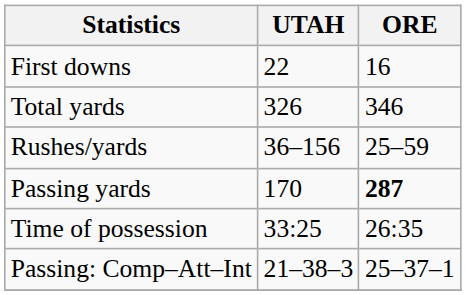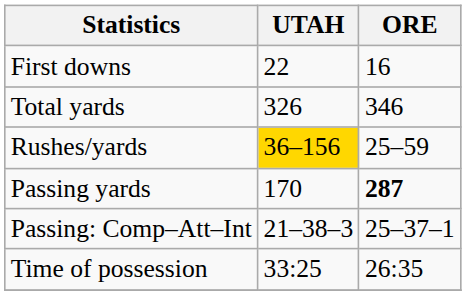(302, 147) no background -> (302, 147) gold background
rows swapped: (131, 268) <-> (109, 228)
